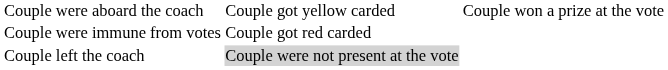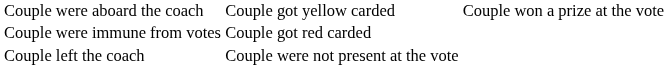(342, 55) lightgrey background -> (342, 55) no background
